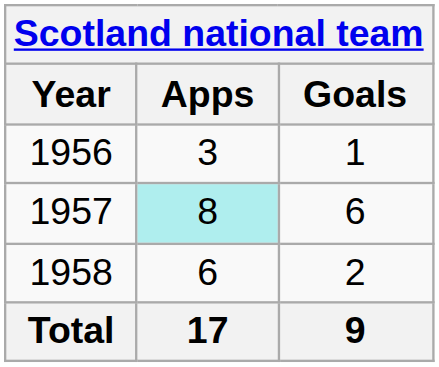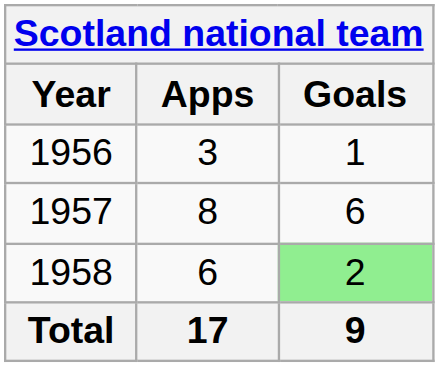(208, 212) paleturquoise background -> (208, 212) no background
(355, 271) no background -> (355, 271) lightgreen background
